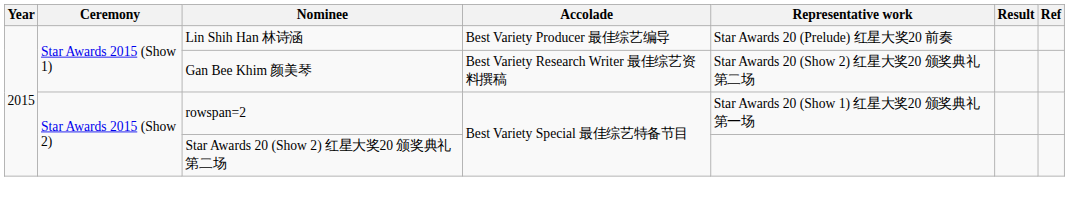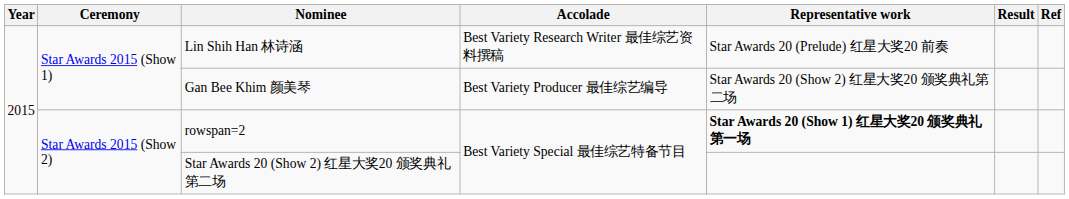(568, 37) Best Variety Producer 最佳综艺编导 -> (578, 46) Best Variety Research Writer 最佳综艺资料撰稿
(580, 70) Best Variety Research Writer 最佳综艺资料撰稿 -> (565, 88) Best Variety Producer 最佳综艺编导
(846, 112) normal -> (846, 130) bold
